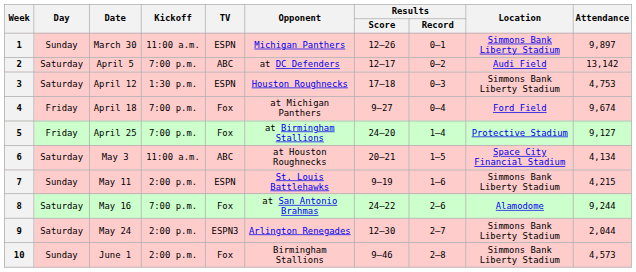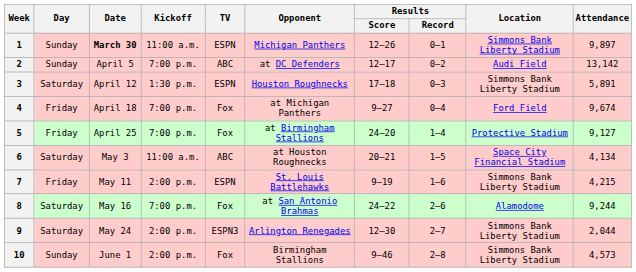(115, 46) normal -> (115, 46) bold
(62, 65) Saturday -> (62, 65) Sunday
(602, 84) 4,753 -> (602, 84) 5,891
(62, 182) Sunday -> (62, 182) Friday
